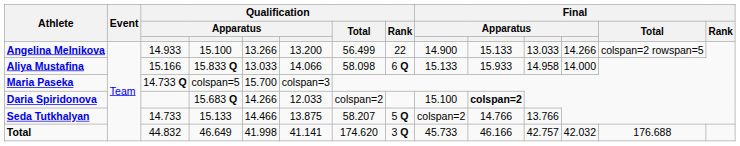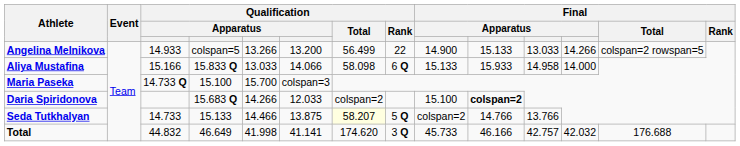(216, 50) 15.100 -> (216, 50) colspan=5
(216, 83) colspan=5 -> (216, 83) 15.100
(359, 116) no background -> (359, 116) lightyellow background
